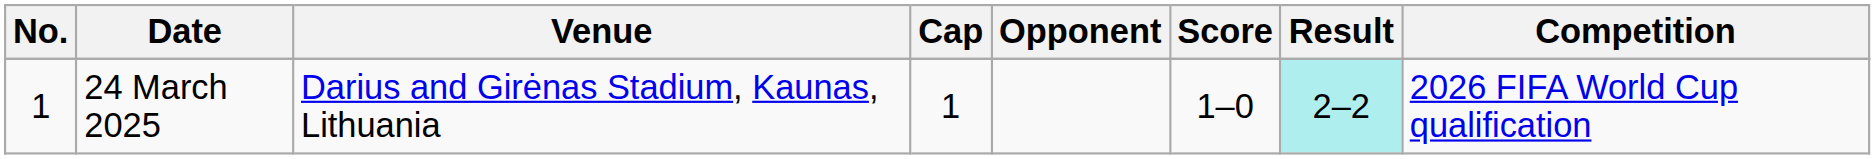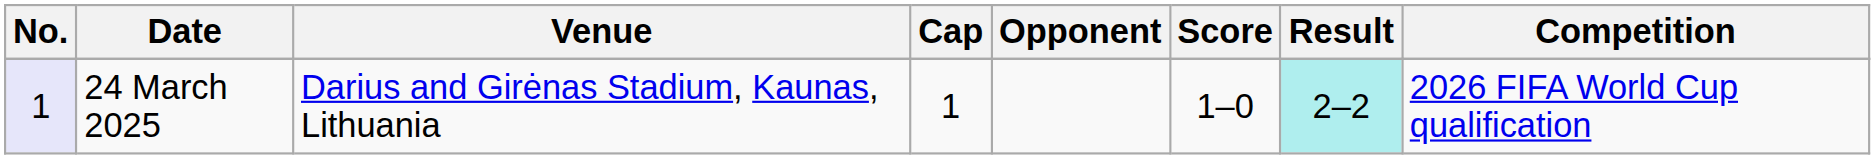(41, 105) no background -> (41, 105) lavender background
